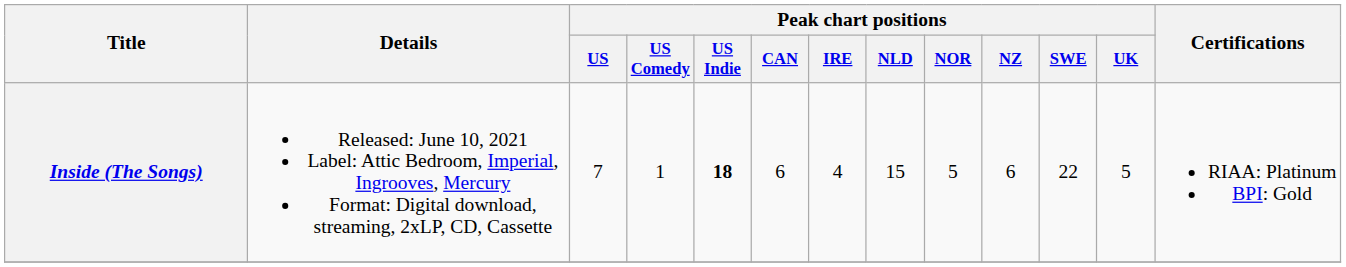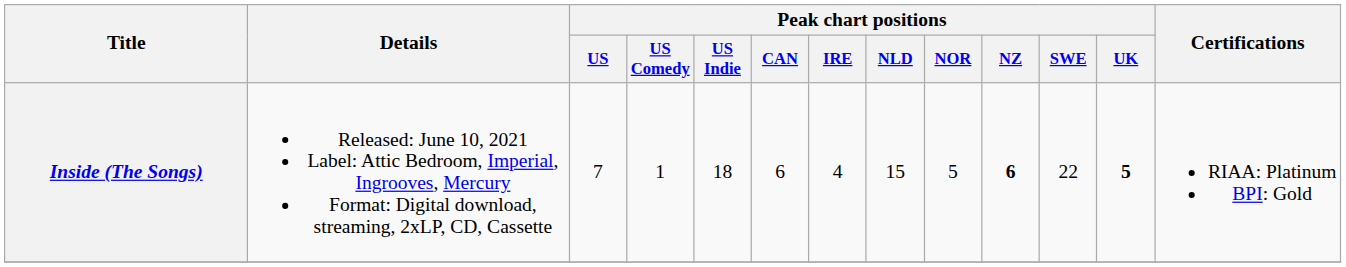(722, 172) bold -> (722, 172) normal
(1011, 172) normal -> (1011, 172) bold
(1126, 172) normal -> (1126, 172) bold
